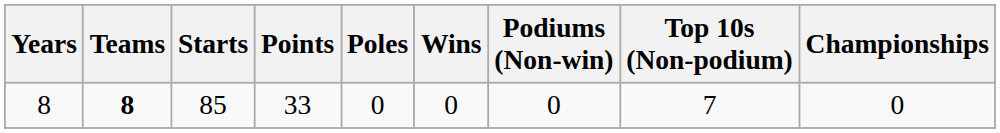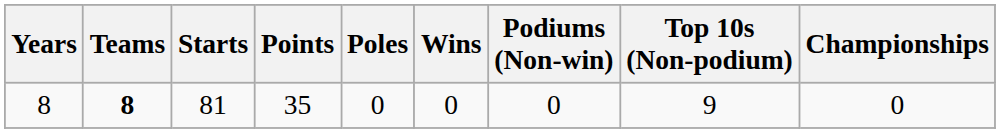(213, 105) 85 -> (213, 105) 81
(298, 105) 33 -> (298, 105) 35
(710, 105) 7 -> (710, 105) 9
